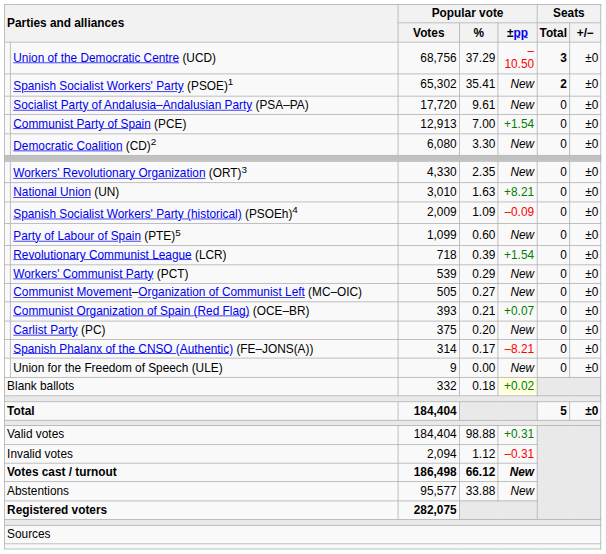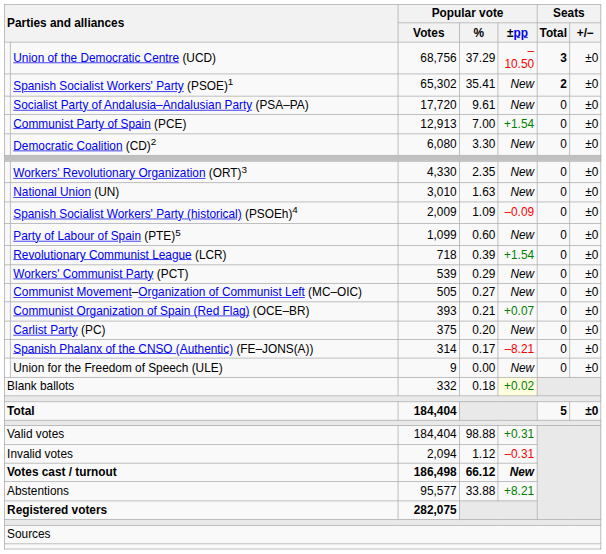(519, 192) +8.21 -> (522, 192) New
(522, 491) New -> (519, 491) +8.21
